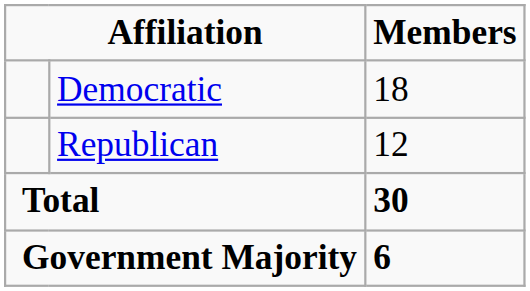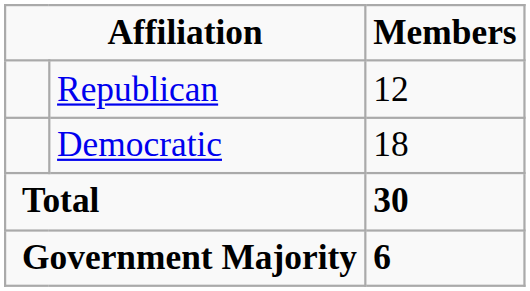rows swapped: (140, 88) <-> (138, 144)
